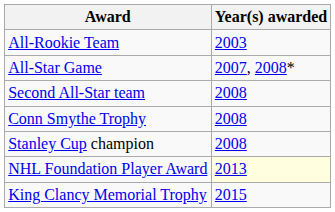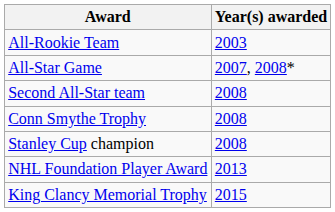(231, 169) lightyellow background -> (231, 169) no background
